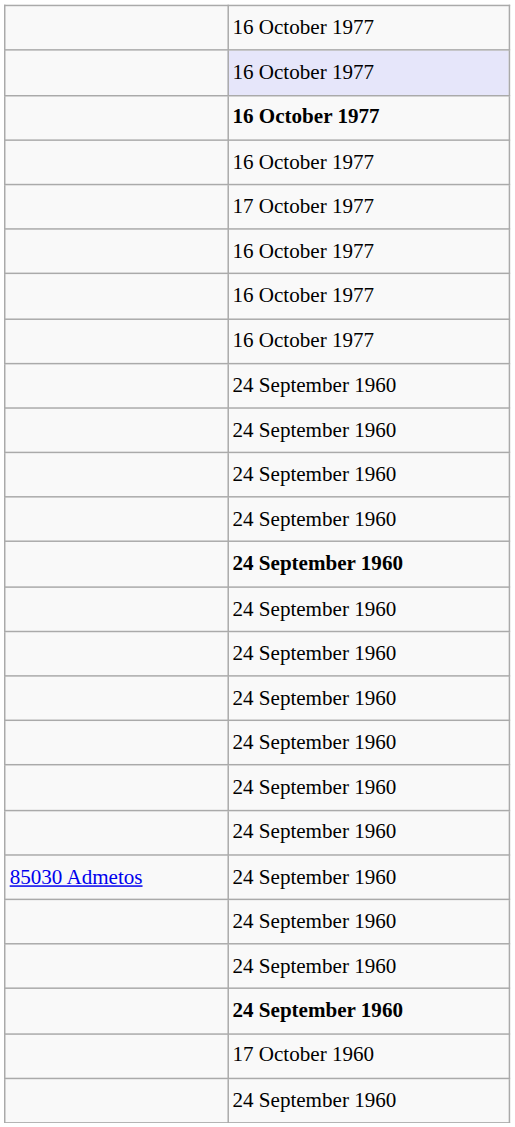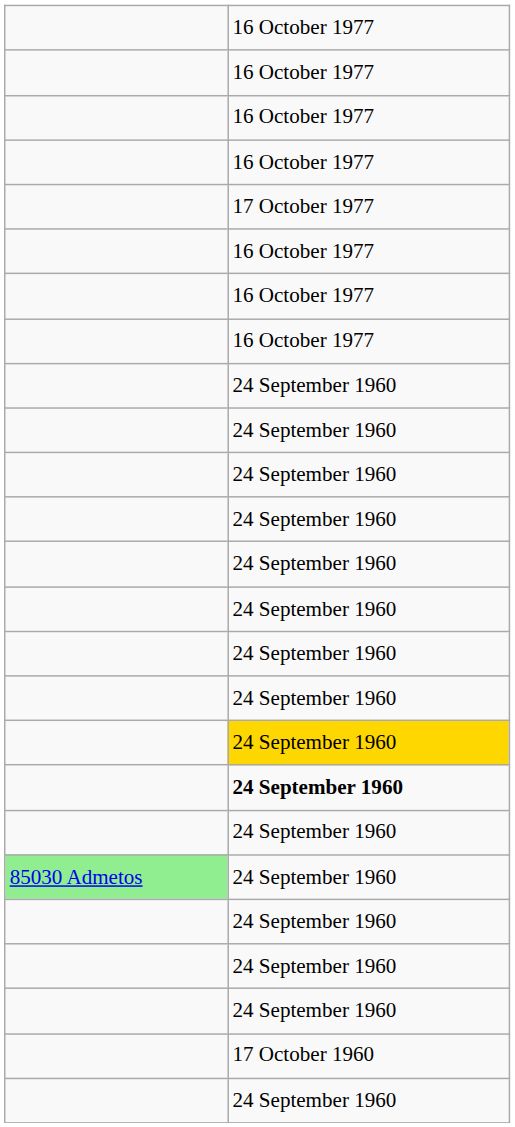(303, 72) lavender background -> (303, 72) no background
(306, 116) bold -> (303, 116) normal
(318, 563) bold -> (314, 563) normal
(314, 742) no background -> (314, 742) gold background
(314, 787) normal -> (318, 787) bold
(76, 876) no background -> (76, 876) lightgreen background
(318, 1010) bold -> (314, 1010) normal
